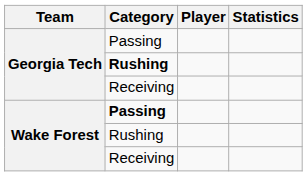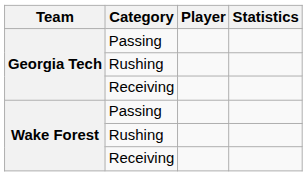(139, 64) bold -> (136, 64) normal
(137, 111) bold -> (135, 111) normal
